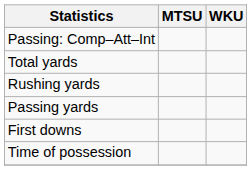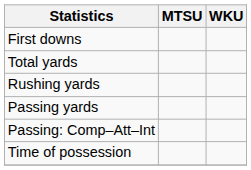rows swapped: (45, 130) <-> (81, 39)
